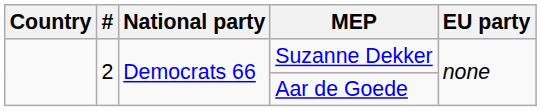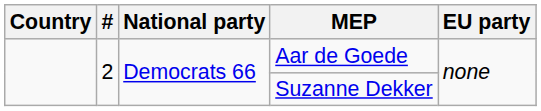(354, 56) Suzanne Dekker -> (342, 56) Aar de Goede
(342, 89) Aar de Goede -> (354, 89) Suzanne Dekker
